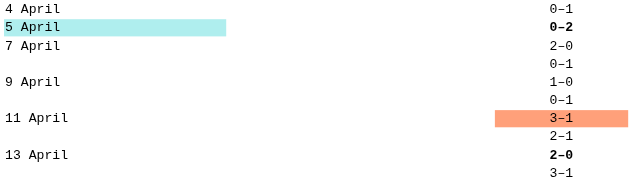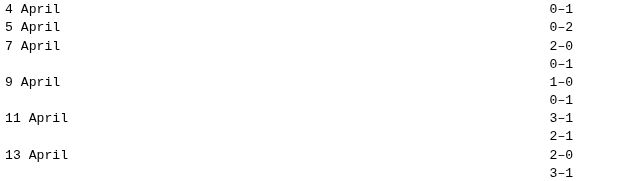(33, 28) paleturquoise background -> (33, 28) no background
(561, 28) bold -> (561, 28) normal
(561, 119) lightsalmon background -> (561, 119) no background
(561, 155) bold -> (561, 155) normal
